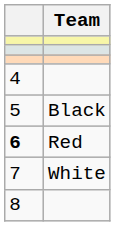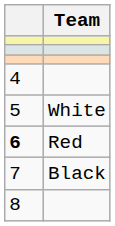(77, 111) Black -> (77, 111) White
(77, 173) White -> (77, 173) Black
